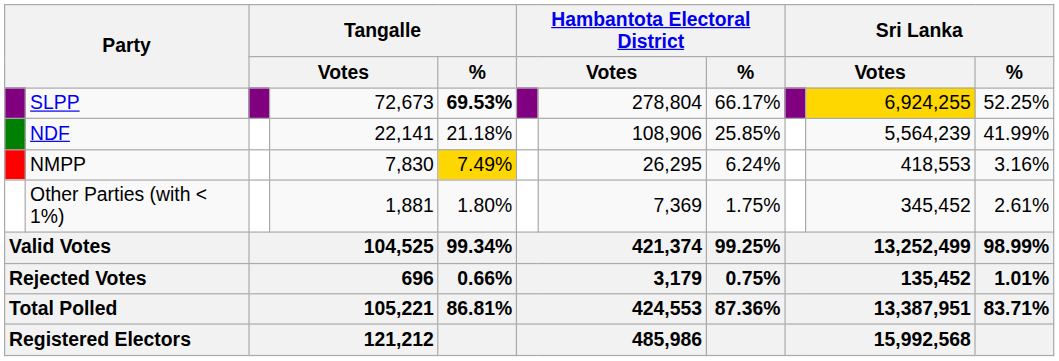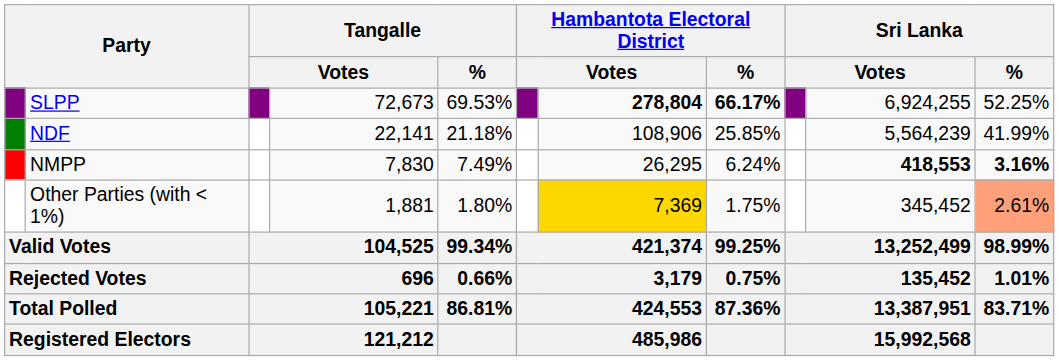(479, 103) bold -> (479, 103) normal
(667, 103) normal -> (667, 103) bold
(748, 103) normal -> (748, 103) bold
(928, 103) gold background -> (928, 103) no background
(485, 164) gold background -> (485, 164) no background
(936, 164) normal -> (936, 164) bold
(1022, 164) normal -> (1022, 164) bold
(678, 206) no background -> (678, 206) gold background
(1022, 206) no background -> (1022, 206) lightsalmon background
